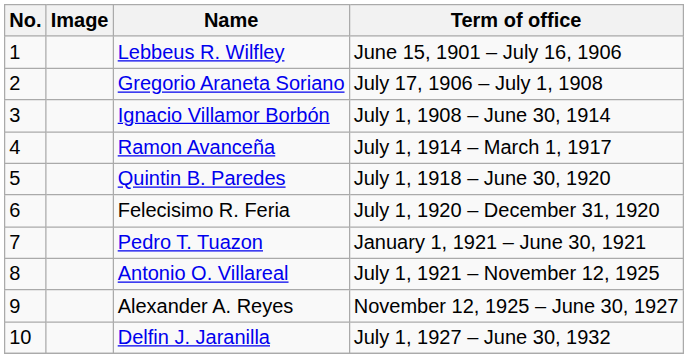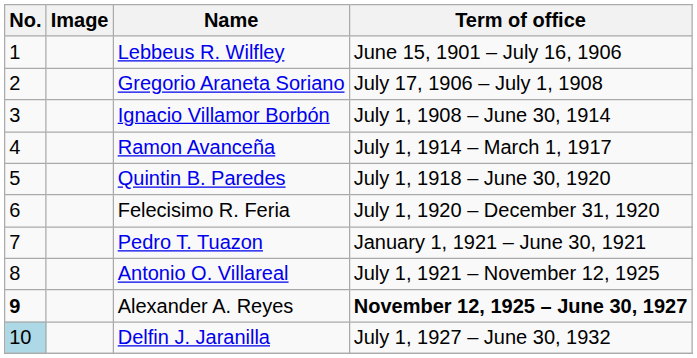(15, 305) normal -> (15, 305) bold
(516, 305) normal -> (521, 305) bold
(20, 337) no background -> (20, 337) lightblue background
